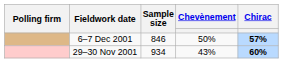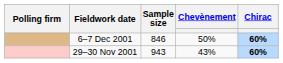(258, 40) 57% -> (258, 40) 60%
(158, 52) 934 -> (158, 52) 943
